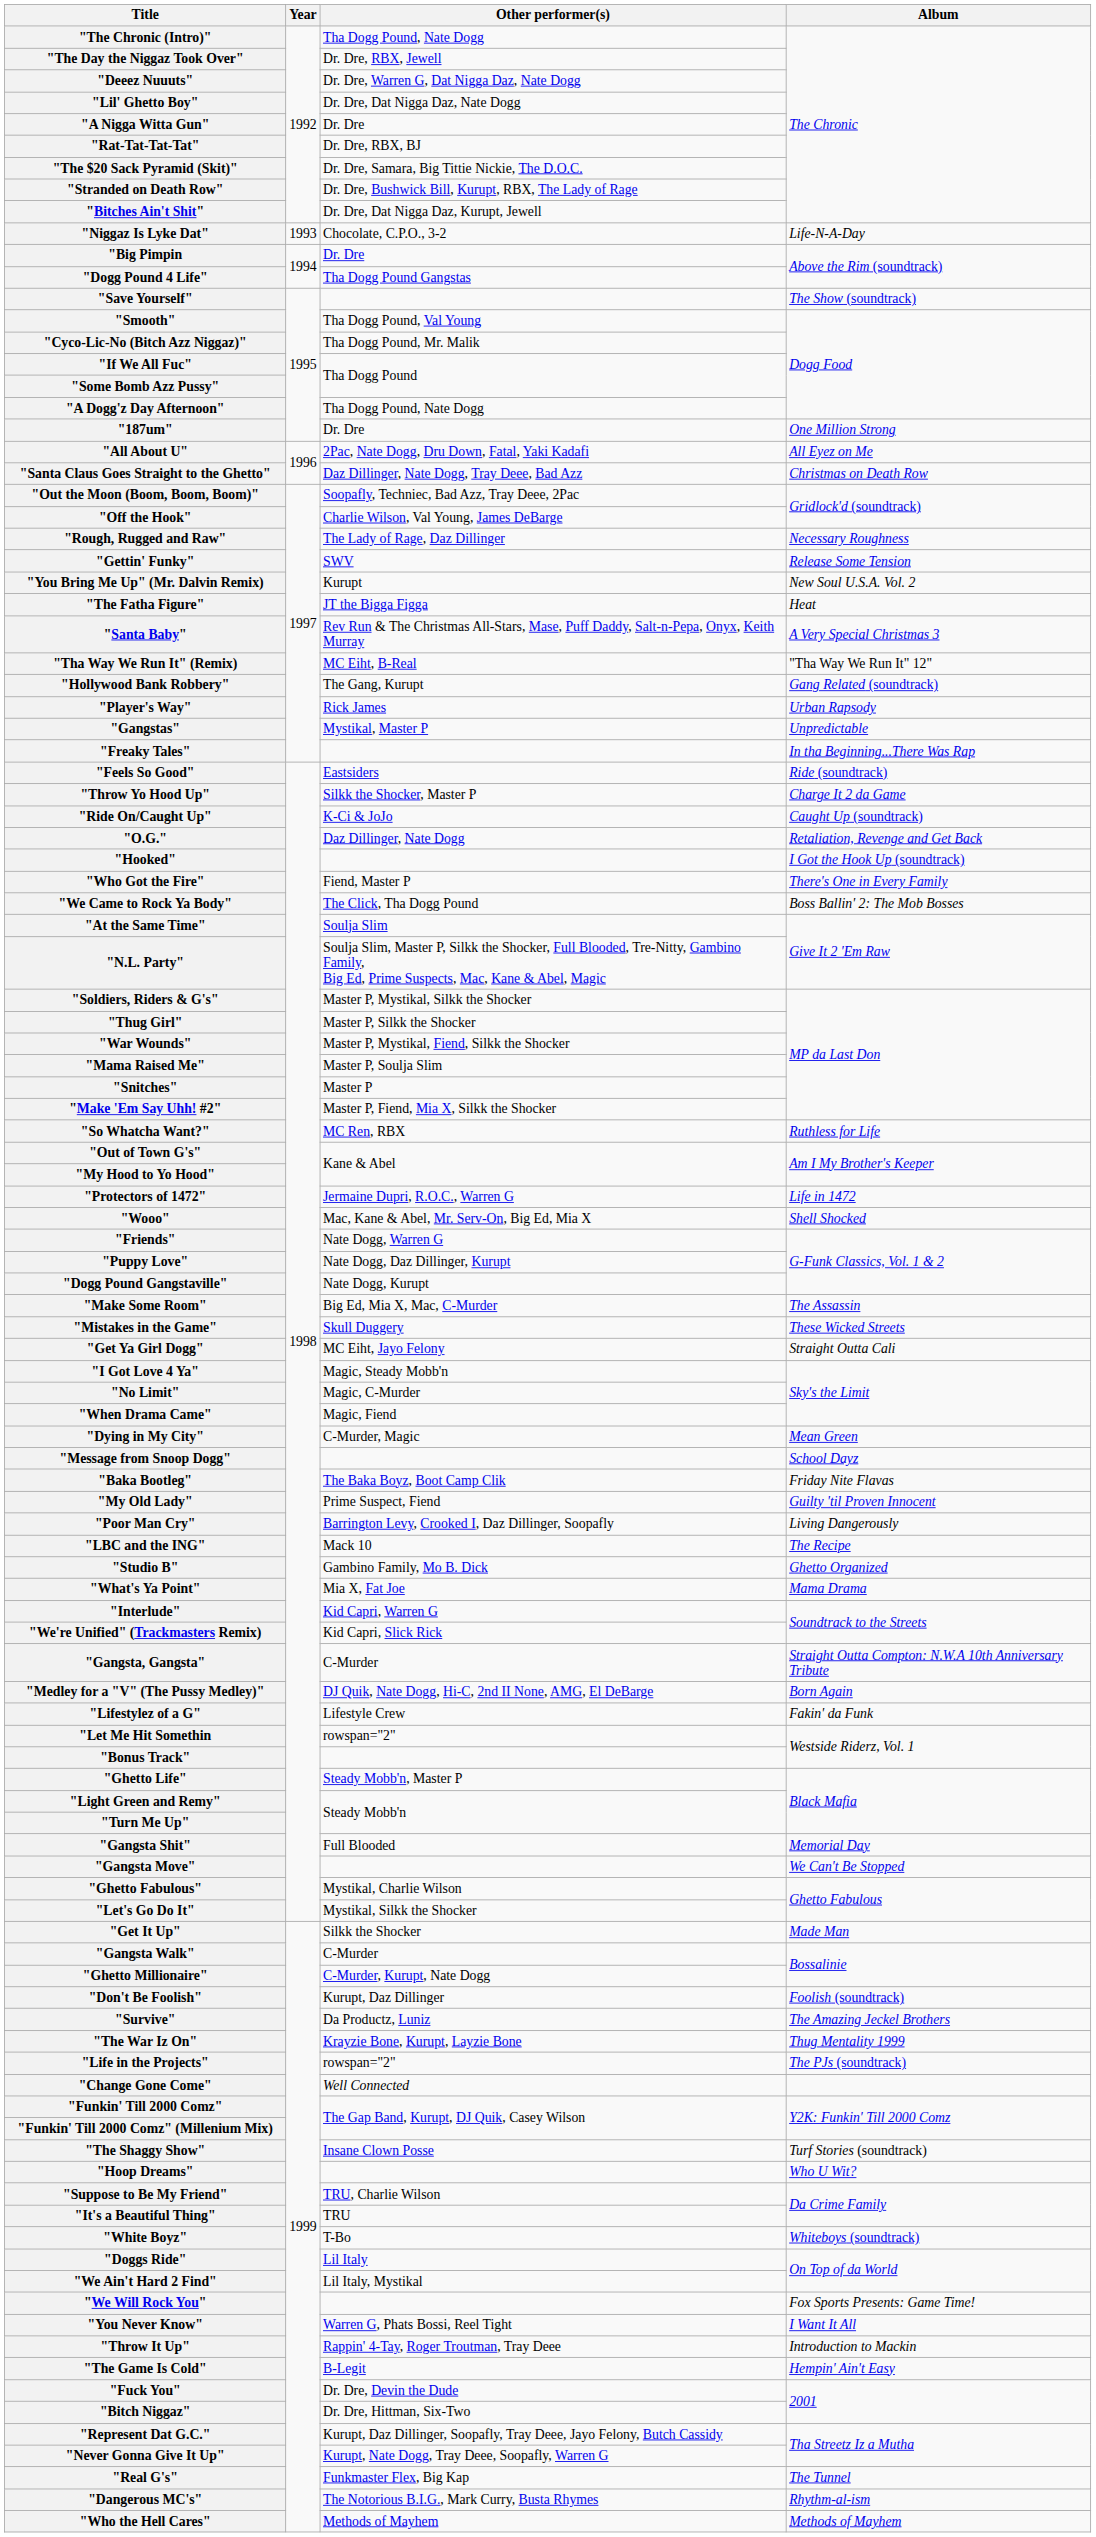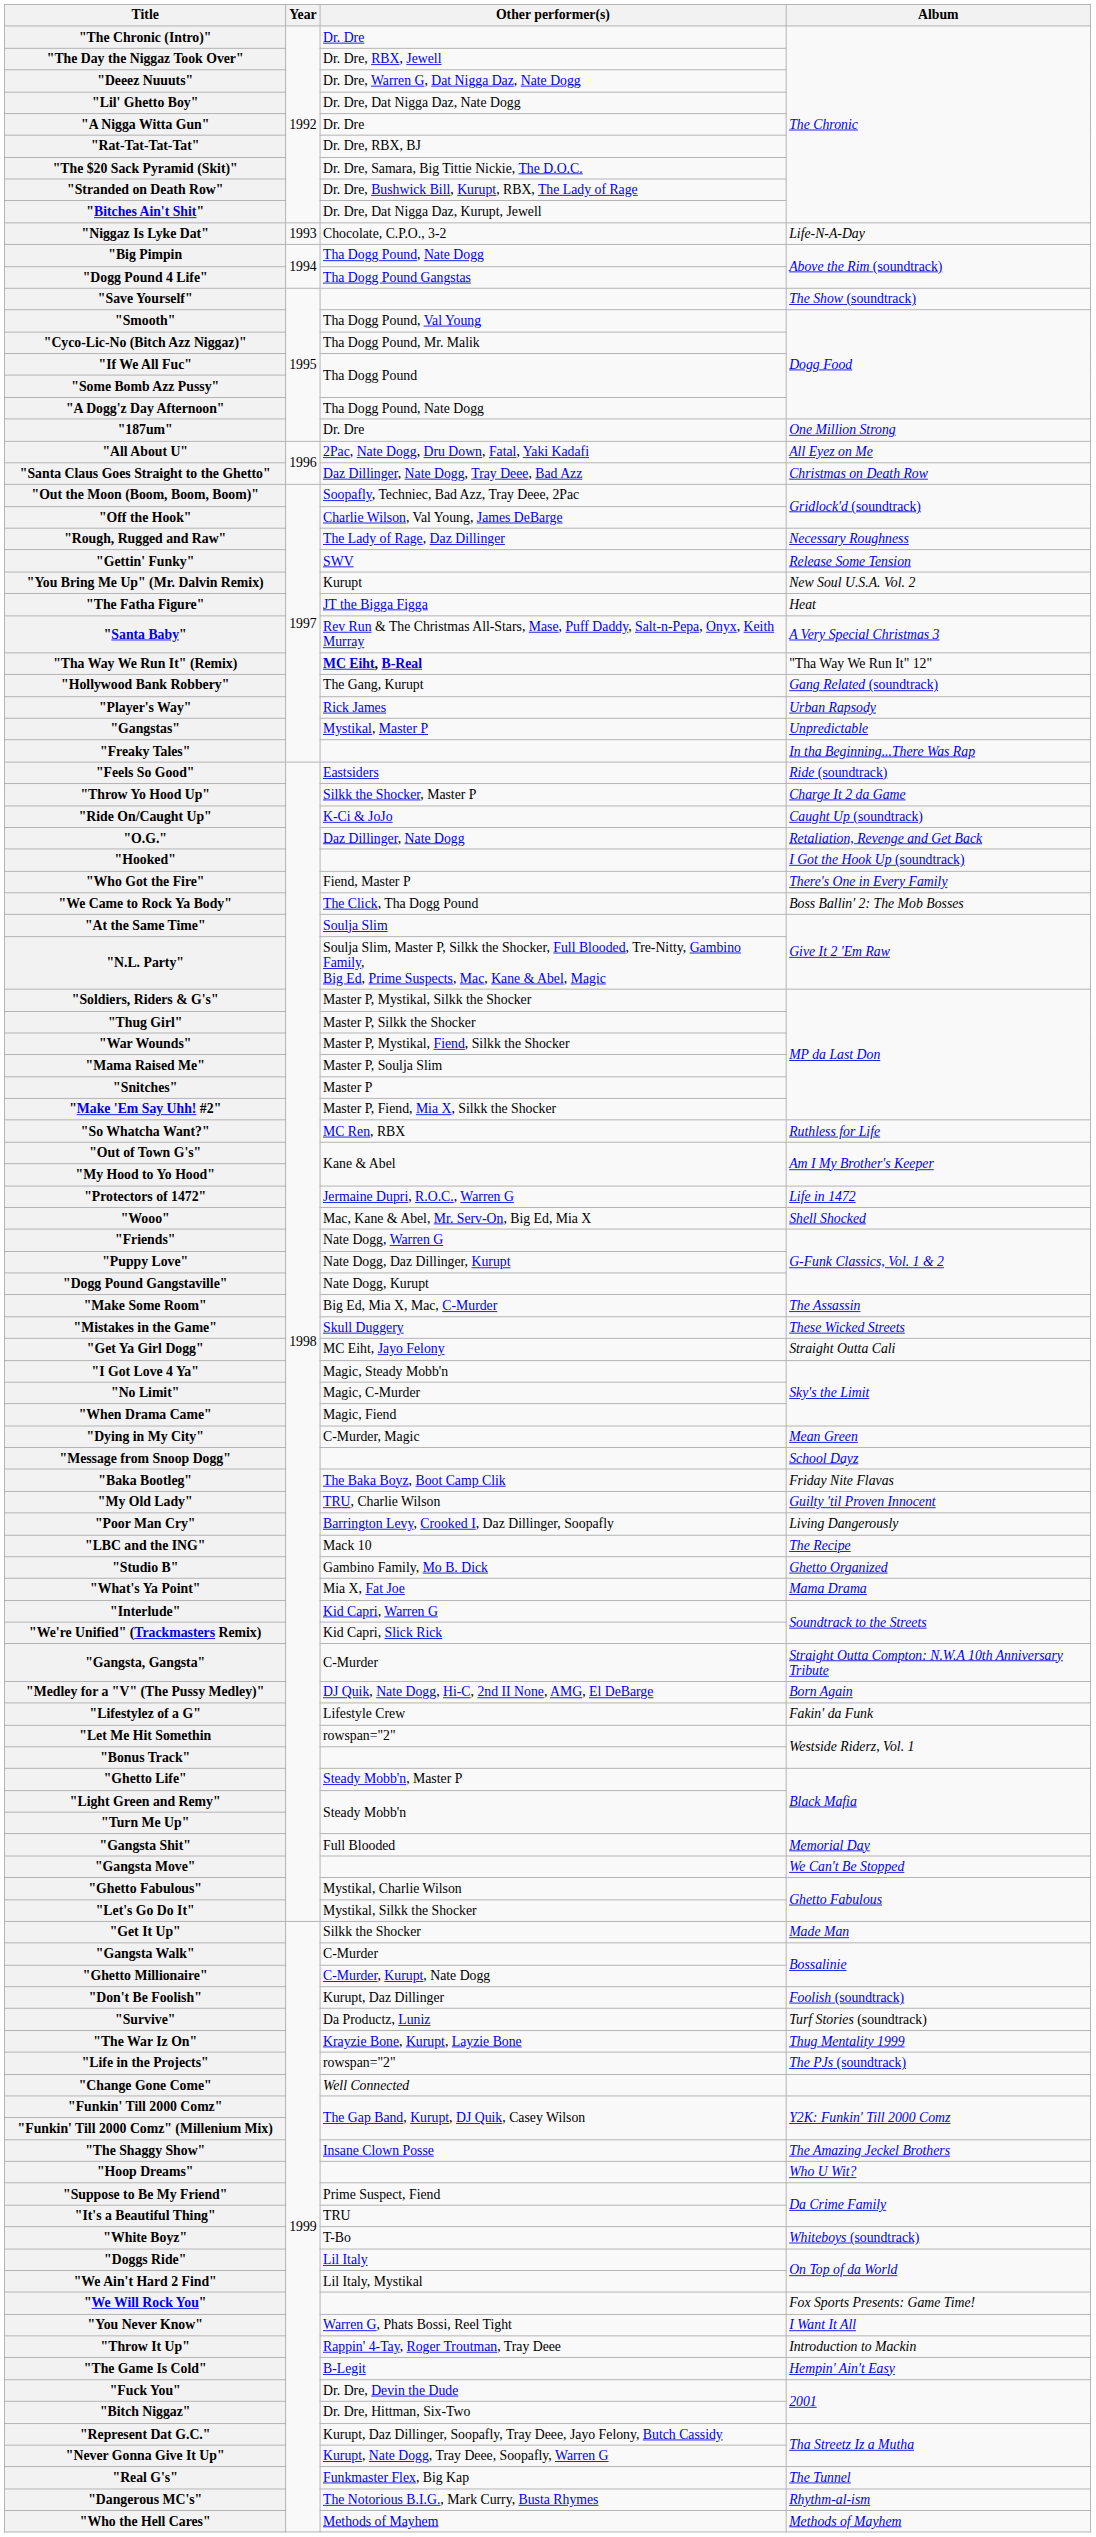(403, 37) Tha Dogg Pound, Nate Dogg -> (344, 37) Dr. Dre
(344, 255) Dr. Dre -> (403, 255) Tha Dogg Pound, Nate Dogg
(370, 663) normal -> (373, 663) bold
(382, 1502) Prime Suspect, Fiend -> (382, 1502) TRU, Charlie Wilson
(870, 2019) The Amazing Jeckel Brothers -> (858, 2019) Turf Stories (soundtrack)
(858, 2150) Turf Stories (soundtrack) -> (870, 2150) The Amazing Jeckel Brothers
(382, 2194) TRU, Charlie Wilson -> (382, 2194) Prime Suspect, Fiend
